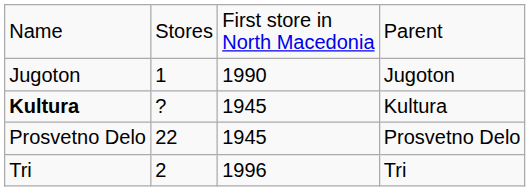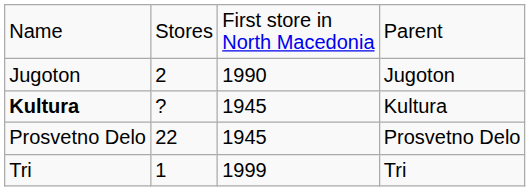(161, 74) 1 -> (161, 74) 2
(161, 169) 2 -> (161, 169) 1
(244, 169) 1996 -> (244, 169) 1999
